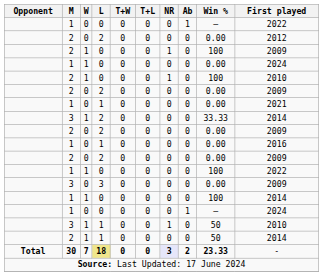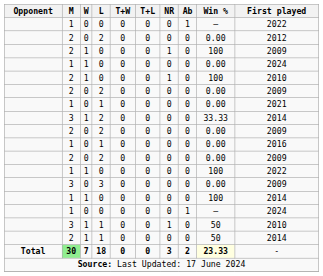(71, 251) no background -> (71, 251) lightgreen background
(101, 251) khaki background -> (101, 251) no background
(169, 251) lavender background -> (169, 251) no background
(216, 251) no background -> (216, 251) lightyellow background
